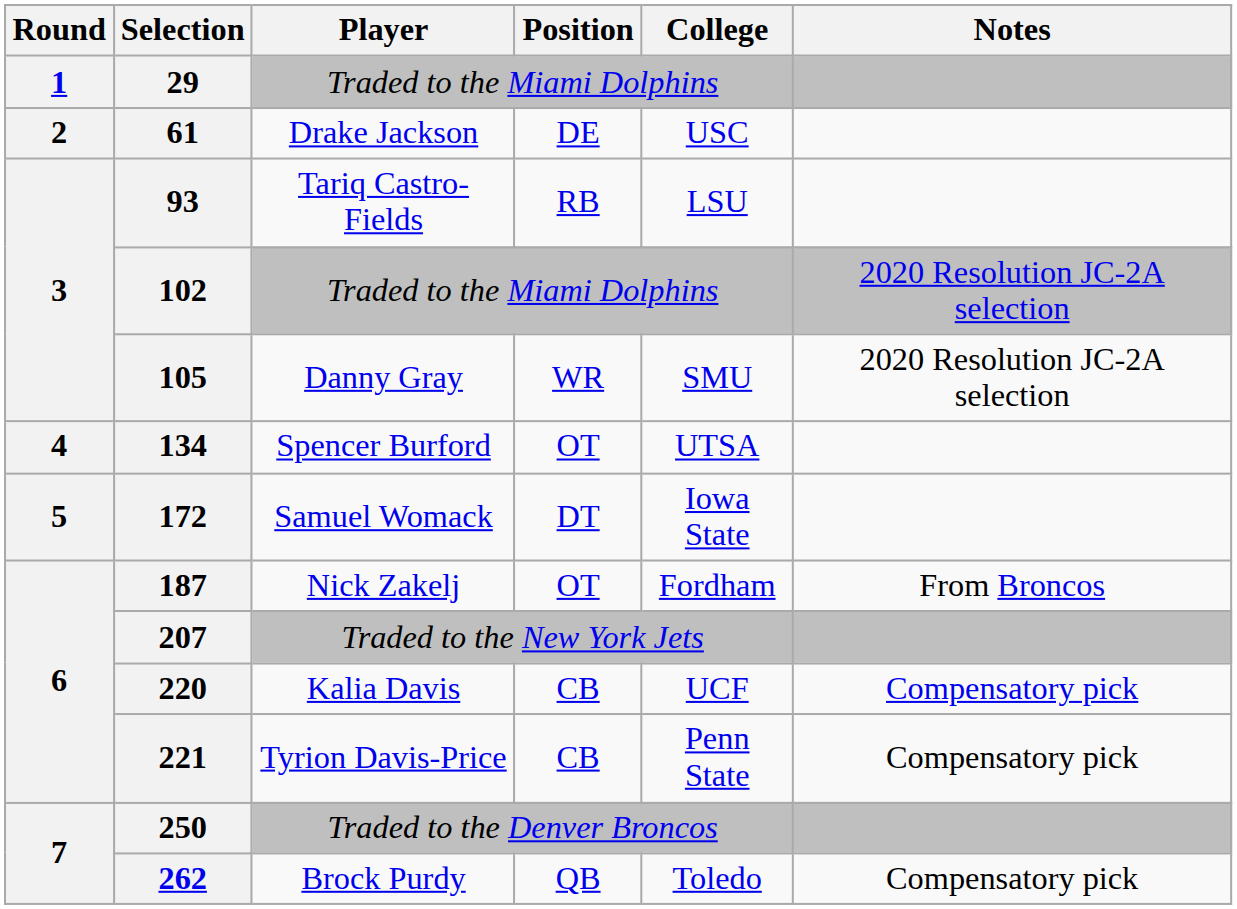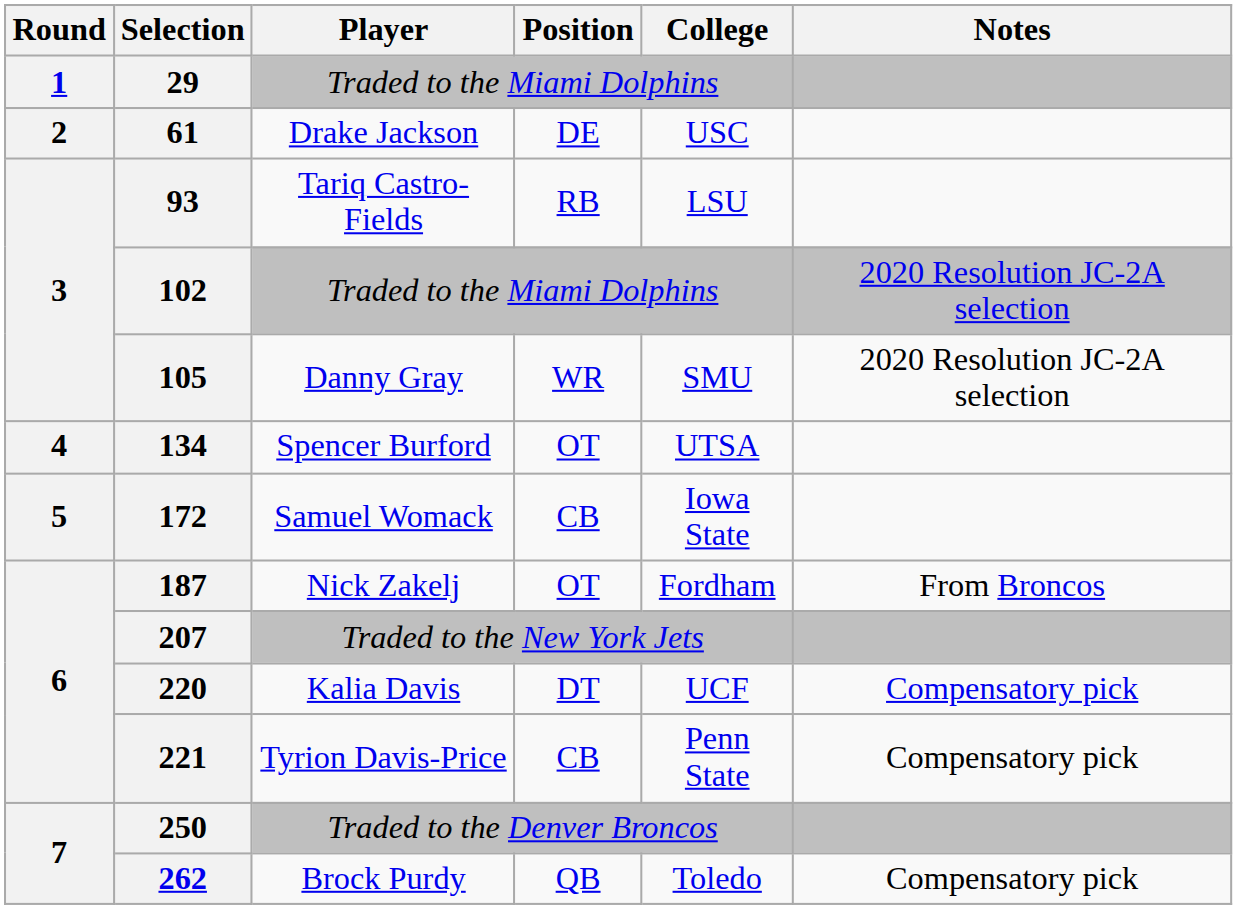(578, 516) DT -> (578, 516) CB
(578, 688) CB -> (578, 688) DT
